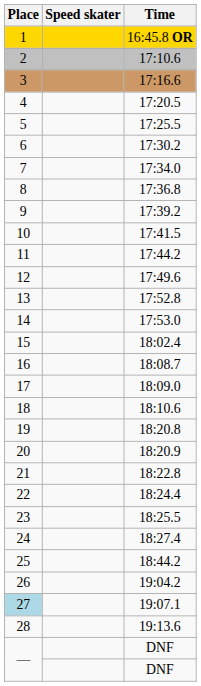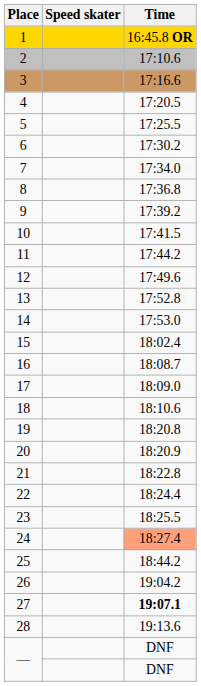(160, 539) no background -> (160, 539) lightsalmon background
(23, 604) lightblue background -> (23, 604) no background
(160, 604) normal -> (160, 604) bold
